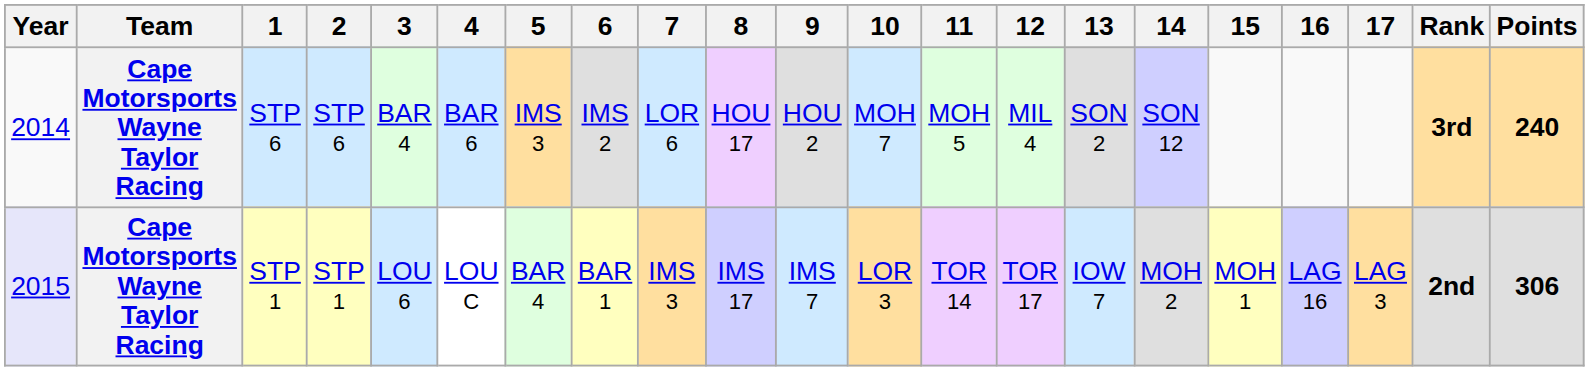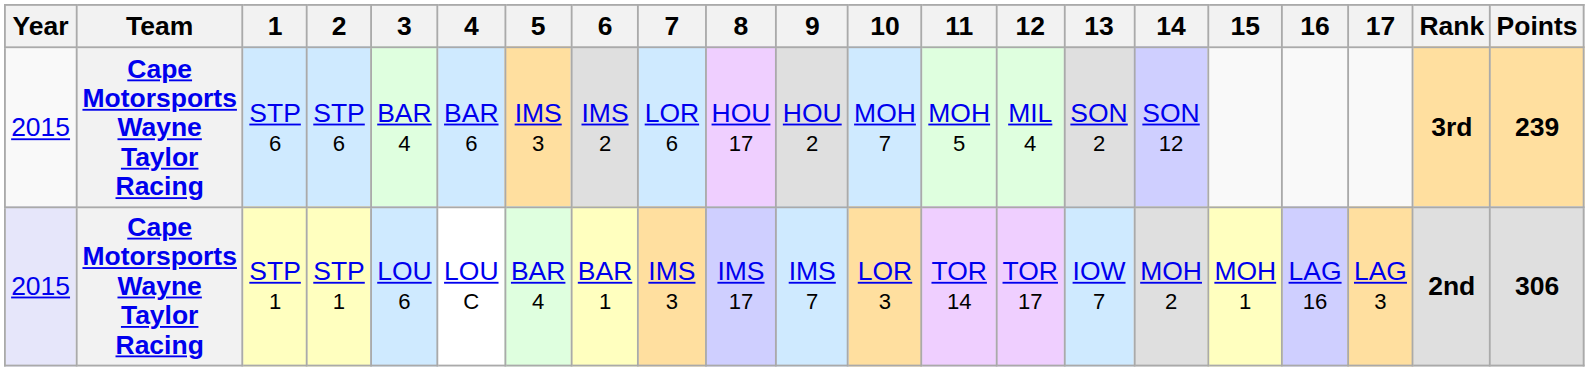(41, 127) 2014 -> (41, 127) 2015
(1537, 127) 240 -> (1537, 127) 239
